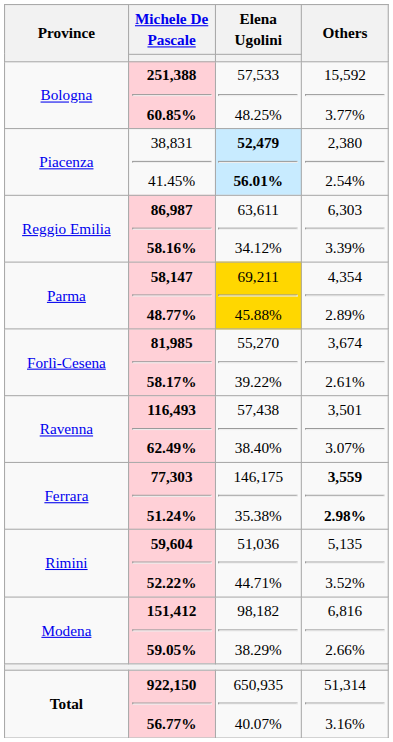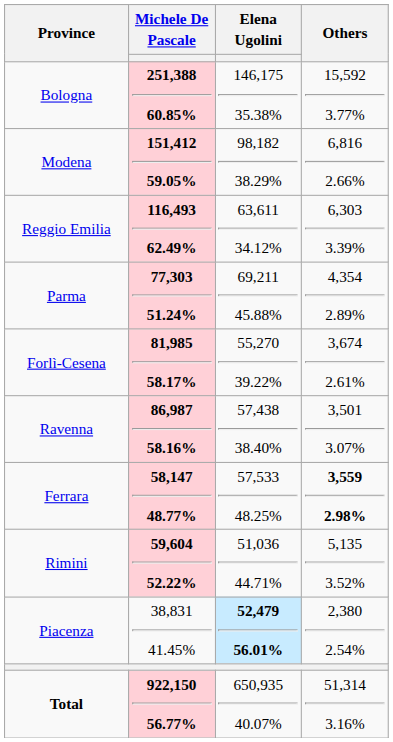(258, 95) 57,533 48.25% -> (258, 95) 146,175 35.38%
rows swapped: (66, 630) <-> (66, 162)
(172, 229) 86,987 58.16% -> (172, 229) 116,493 62.49%
(172, 296) 58,147 48.77% -> (172, 296) 77,303 51.24%
(258, 296) gold background -> (258, 296) no background
(172, 430) 116,493 62.49% -> (172, 430) 86,987 58.16%
(172, 497) 77,303 51.24% -> (172, 497) 58,147 48.77%
(258, 497) 146,175 35.38% -> (258, 497) 57,533 48.25%
